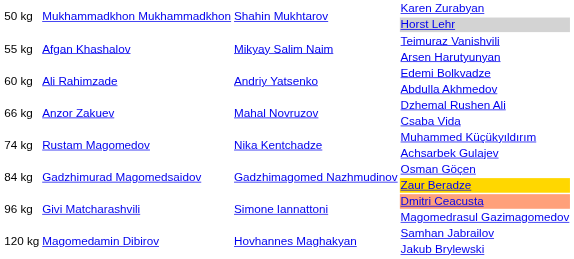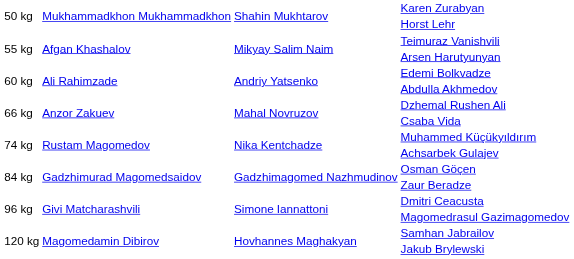(428, 24) lightgrey background -> (428, 24) no background
(436, 185) gold background -> (436, 185) no background
(442, 201) lightsalmon background -> (442, 201) no background
